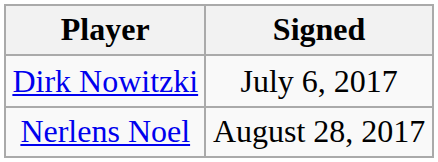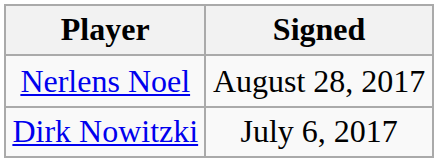rows swapped: (105, 80) <-> (105, 131)
